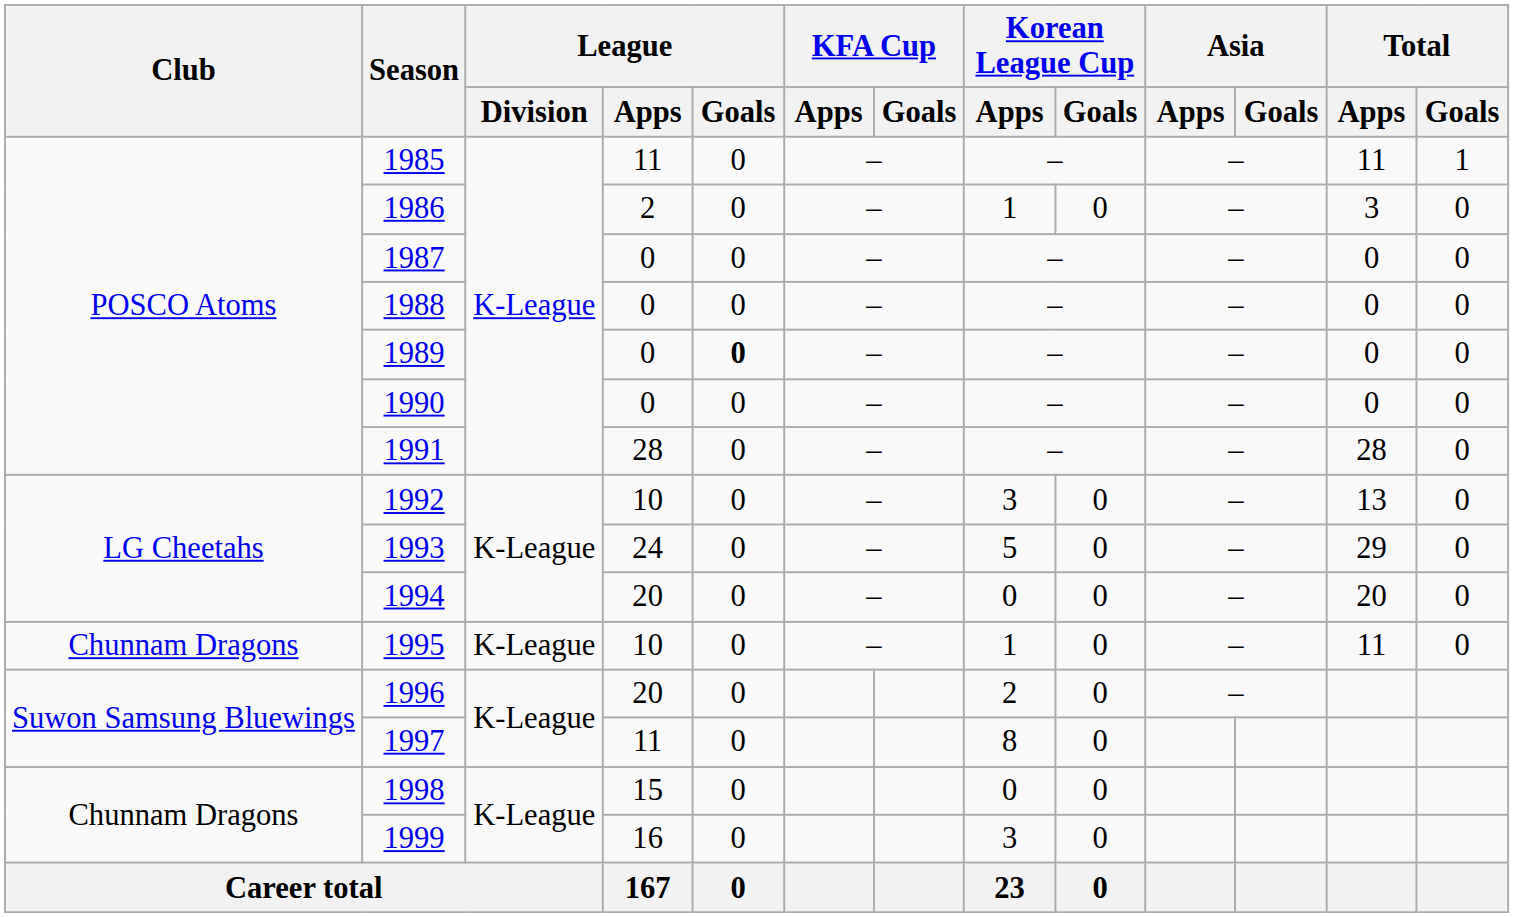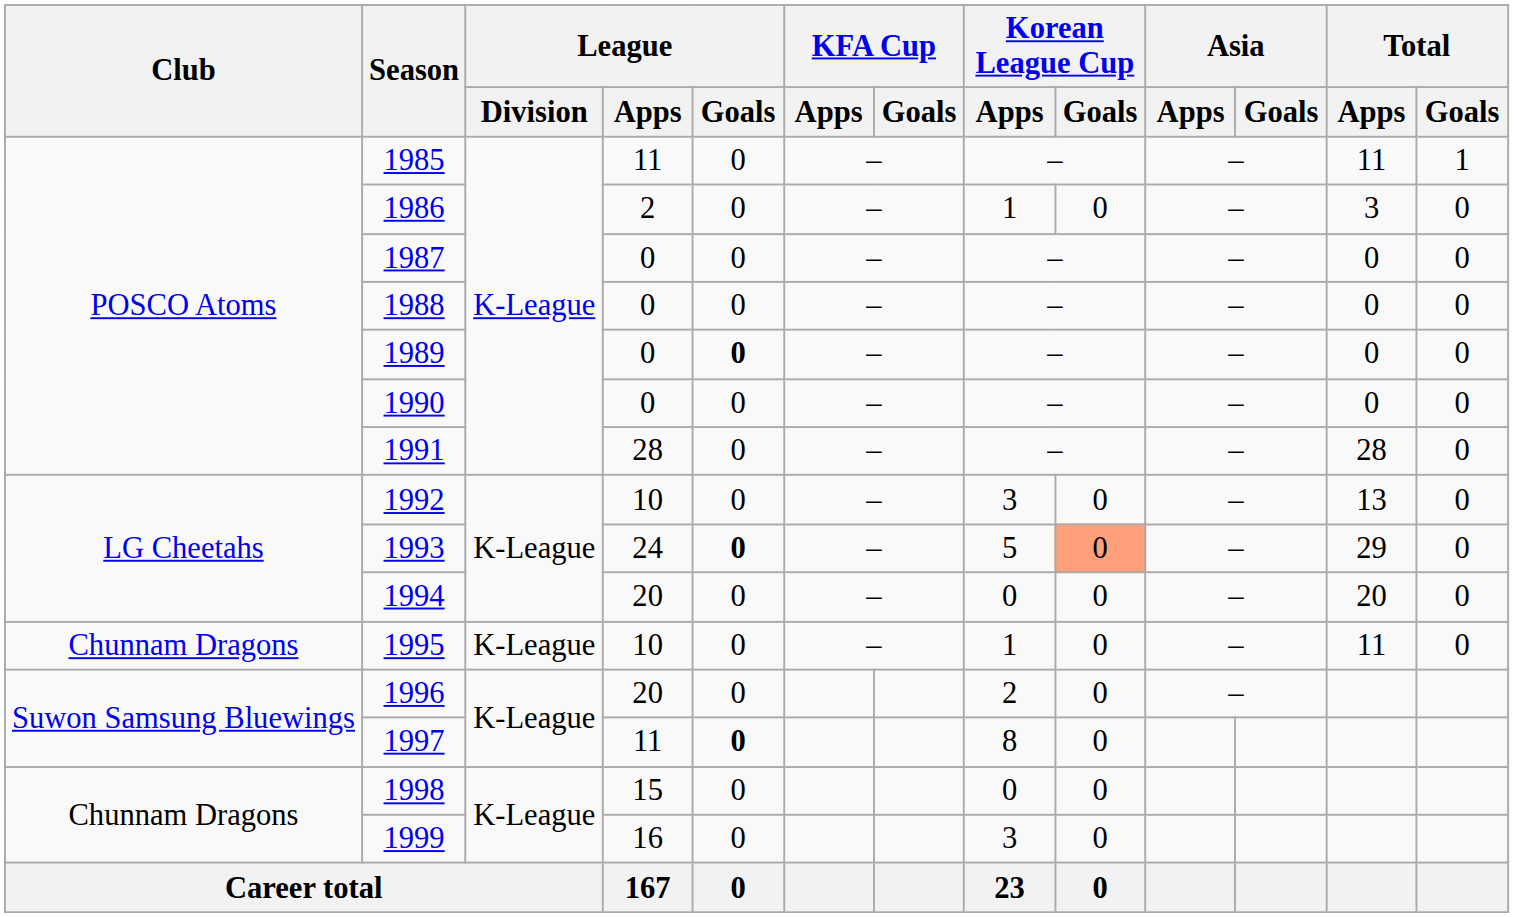(738, 547) normal -> (738, 547) bold
(1100, 547) no background -> (1100, 547) lightsalmon background
(738, 741) normal -> (738, 741) bold
